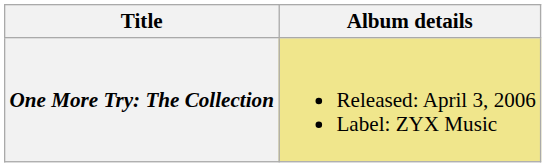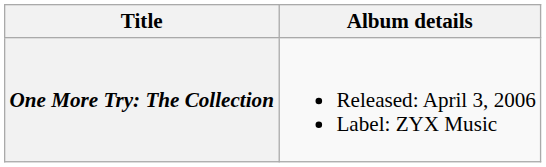(410, 112) khaki background -> (410, 112) no background
